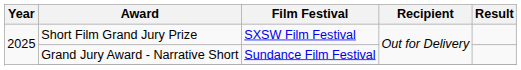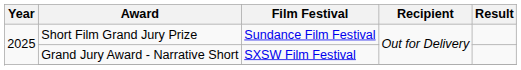(300, 34) SXSW Film Festival -> (310, 34) Sundance Film Festival
(310, 54) Sundance Film Festival -> (300, 54) SXSW Film Festival
